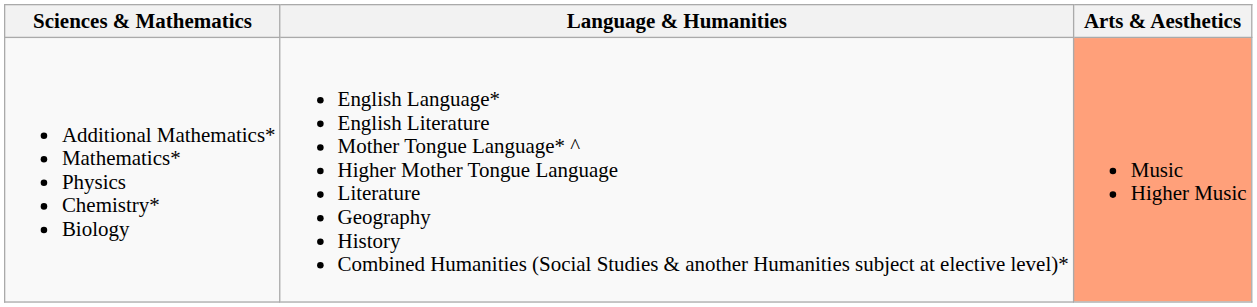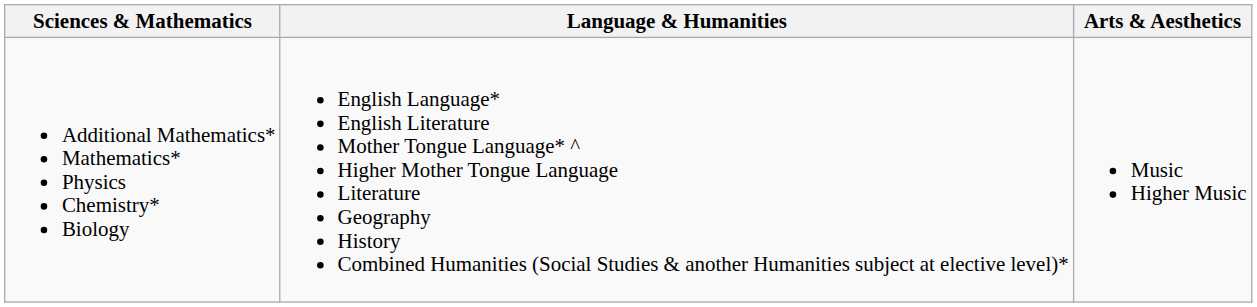(1162, 182) lightsalmon background -> (1162, 182) no background
